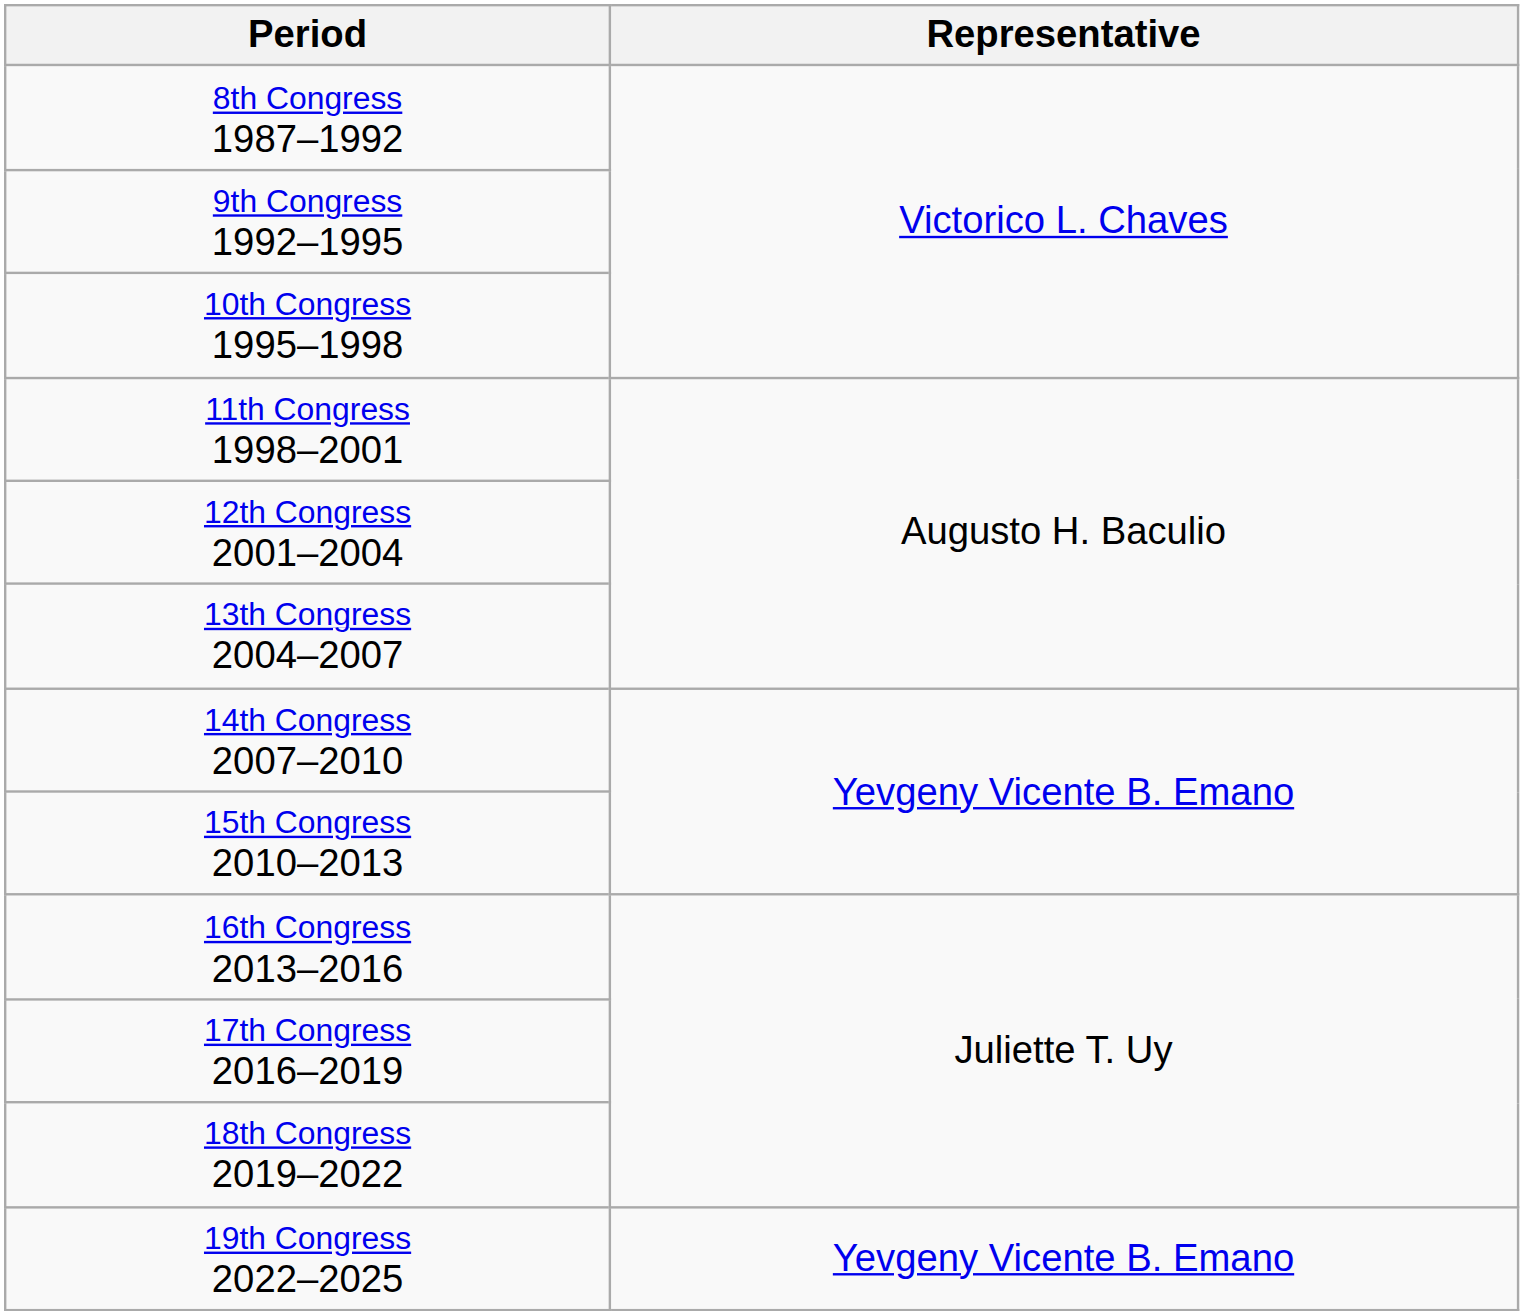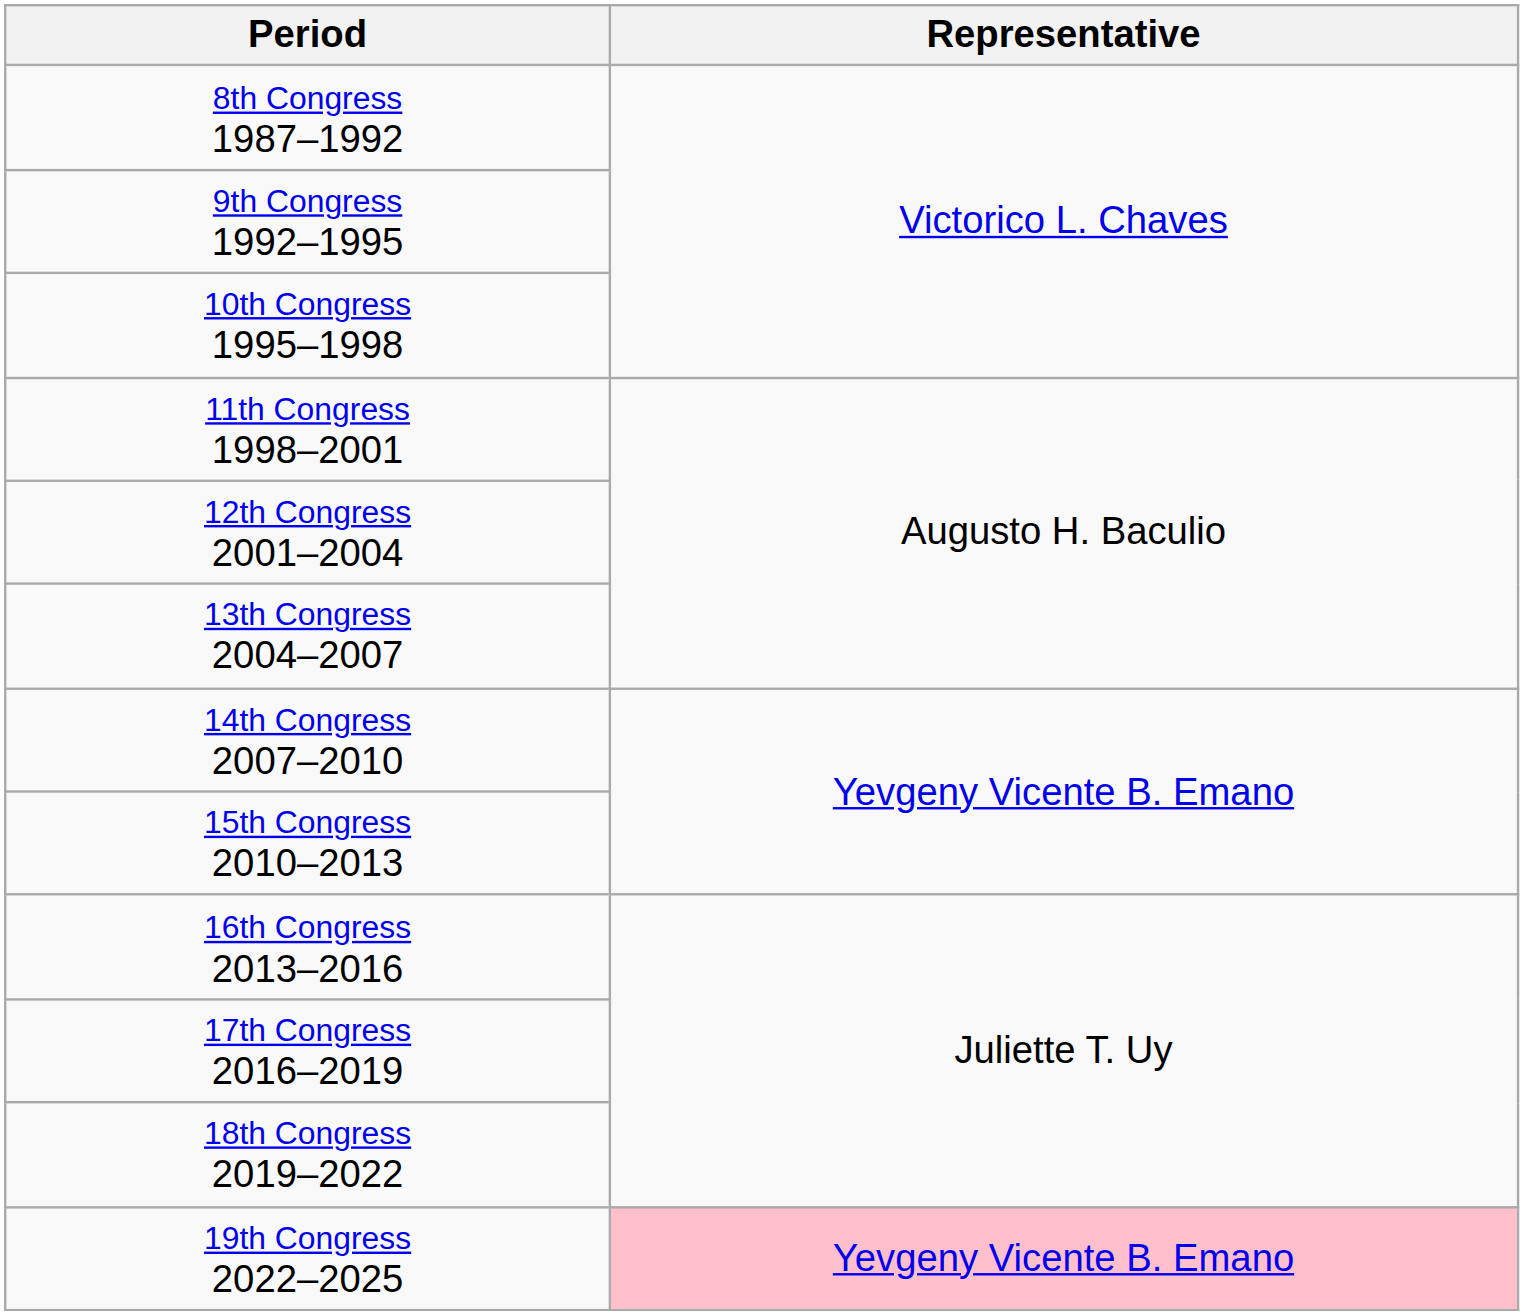(1064, 1257) no background -> (1064, 1257) pink background
